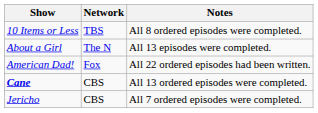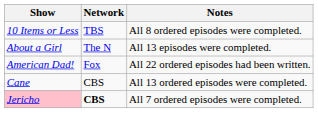(19, 82) bold -> (18, 82) normal
(23, 99) no background -> (23, 99) pink background
(94, 99) normal -> (94, 99) bold
